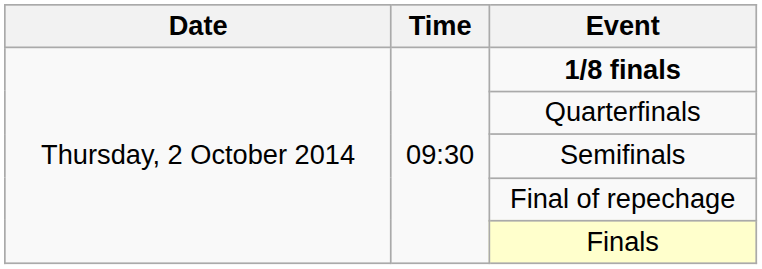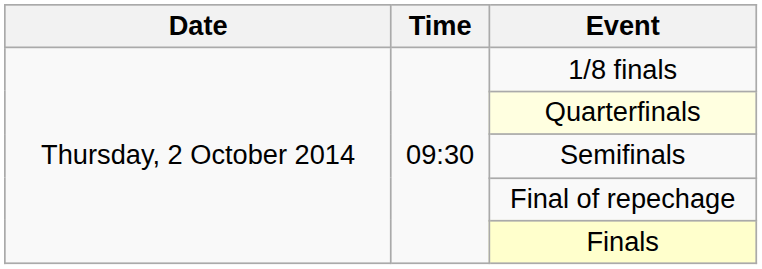(623, 69) bold -> (623, 69) normal
(623, 112) no background -> (623, 112) lightyellow background
